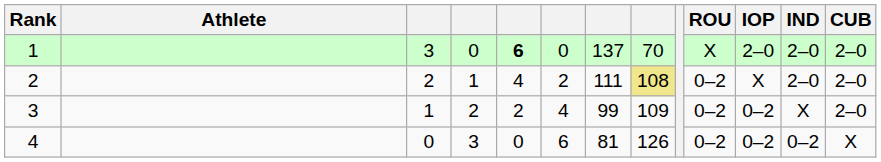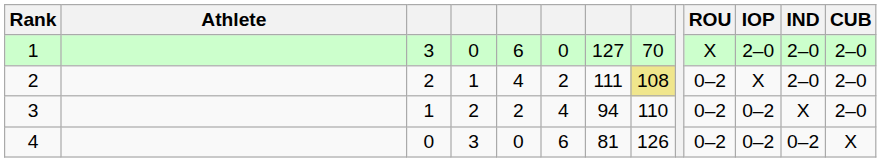(518, 50) bold -> (518, 50) normal
(608, 50) 137 -> (608, 50) 127
(608, 111) 99 -> (608, 111) 94
(653, 111) 109 -> (653, 111) 110
